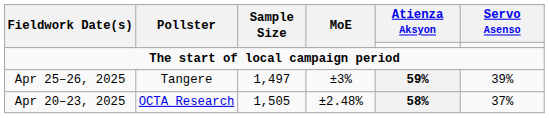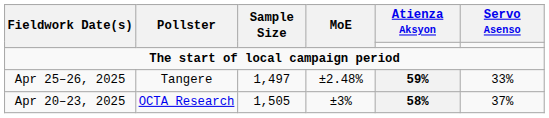(341, 80) ±3% -> (341, 80) ±2.48%
(502, 80) 39% -> (502, 80) 33%
(341, 101) ±2.48% -> (341, 101) ±3%
